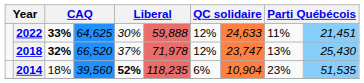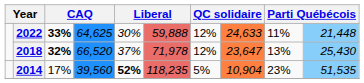(338, 33) 21,451 -> (338, 33) 21,448
(244, 51) 23,747 -> (244, 51) 23,647
(59, 70) 18% -> (59, 70) 17%
(202, 70) 6% -> (202, 70) 5%
